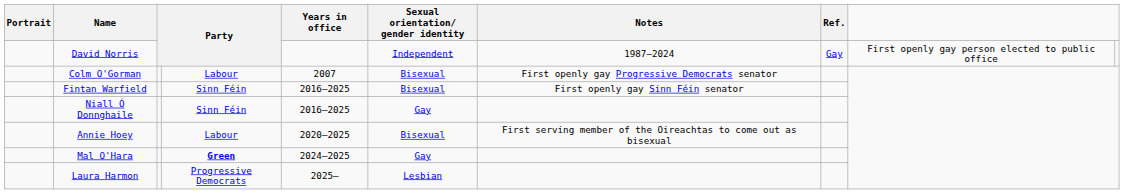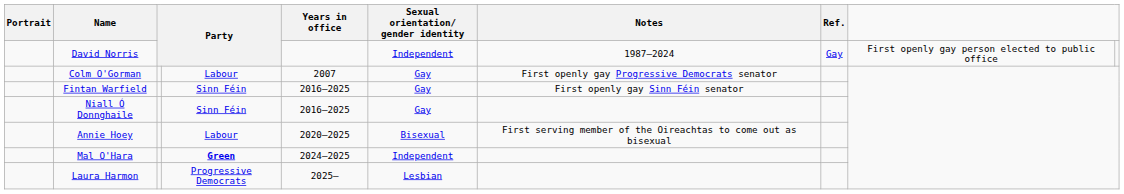(423, 74) Bisexual -> (423, 74) Gay
(423, 89) Bisexual -> (423, 89) Gay
(423, 155) Gay -> (423, 155) Independent
